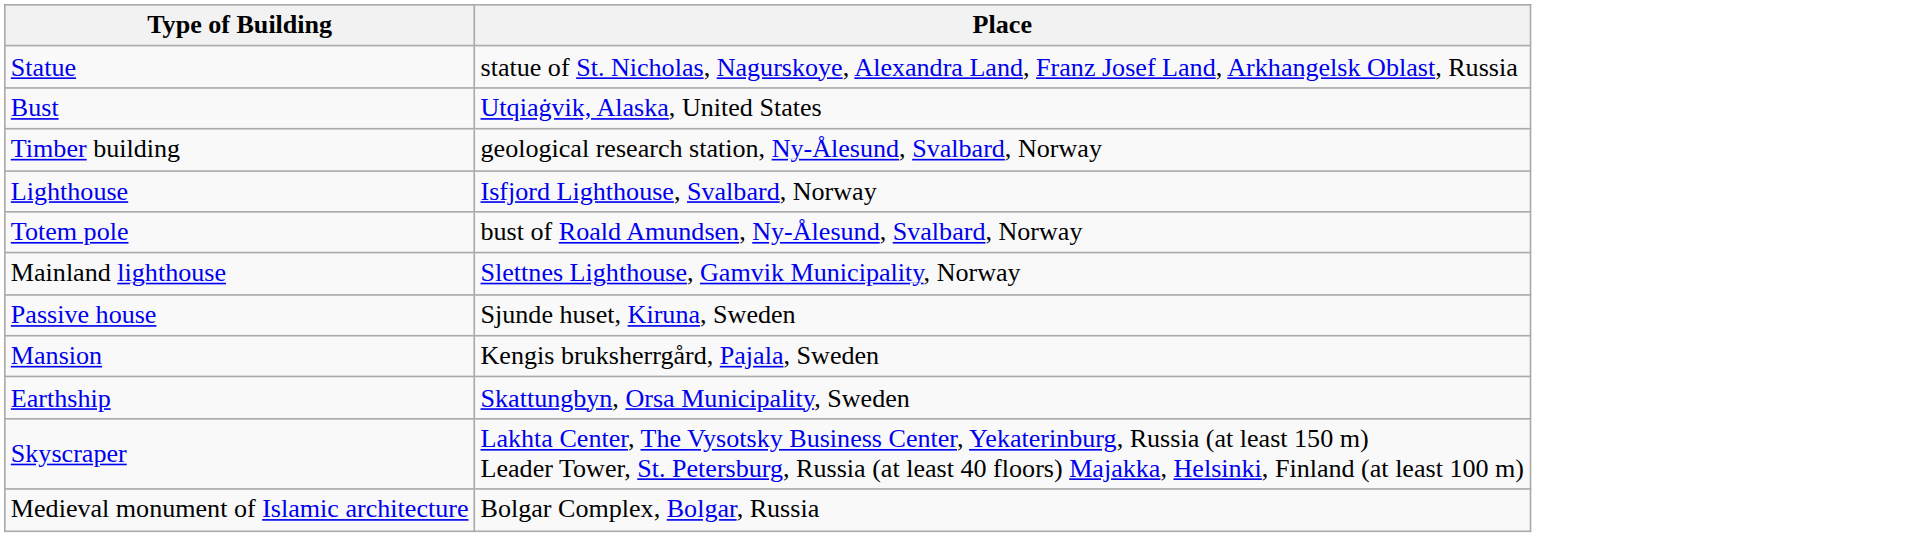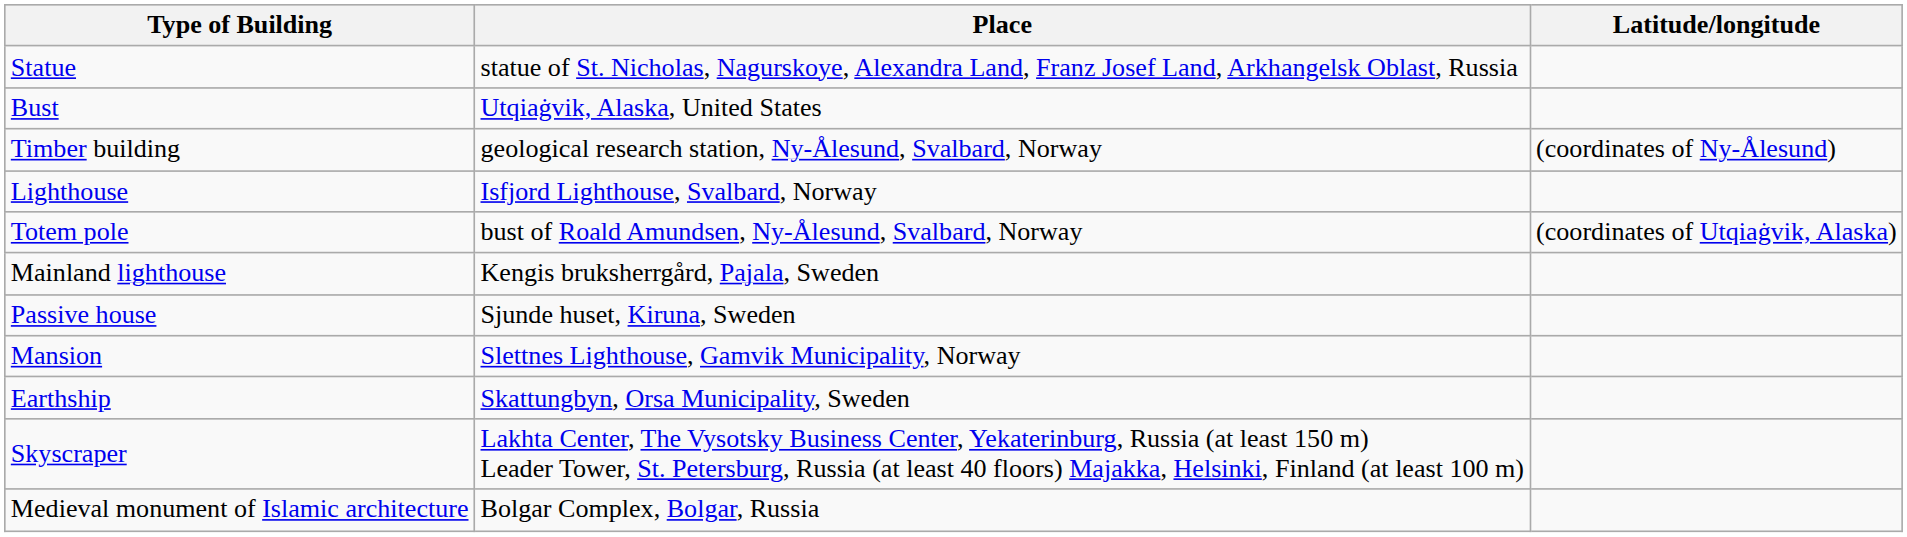+ column: (1716, 25)
(751, 273) Slettnes Lighthouse, Gamvik Municipality, Norway -> (680, 273) Kengis bruksherrgård, Pajala, Sweden
(680, 356) Kengis bruksherrgård, Pajala, Sweden -> (751, 356) Slettnes Lighthouse, Gamvik Municipality, Norway
